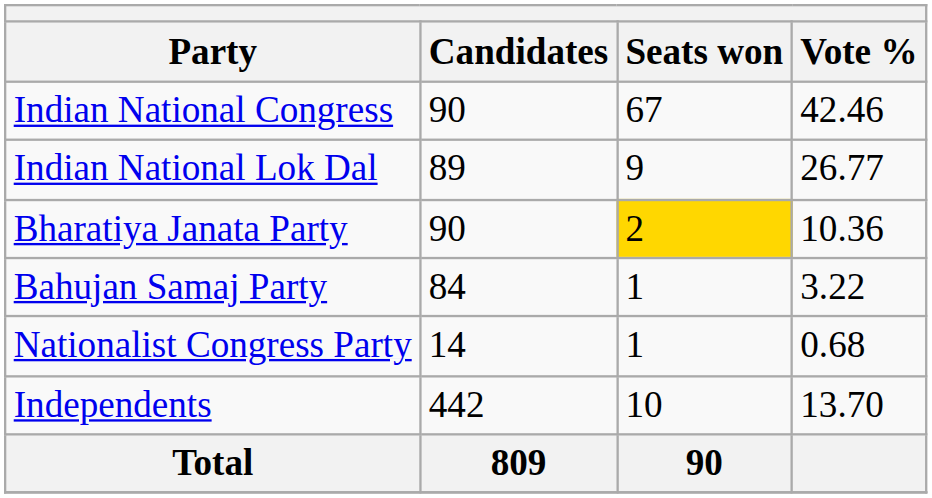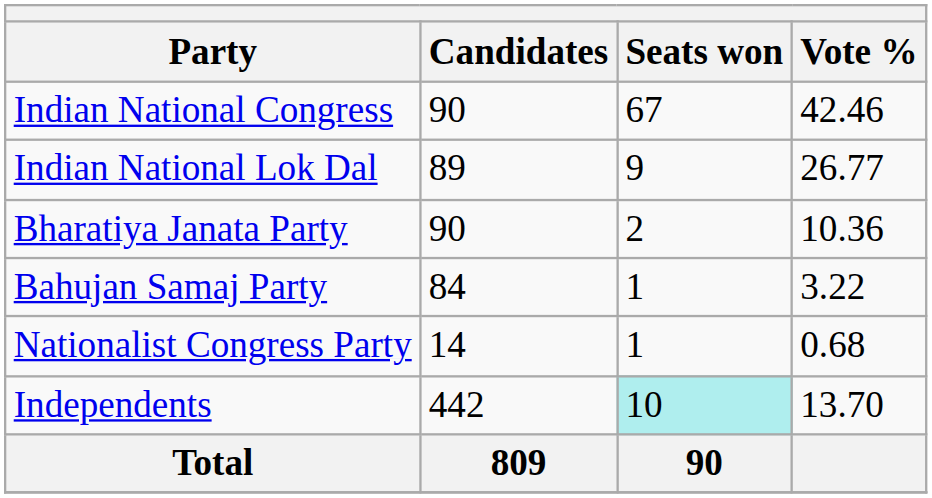(635, 227) gold background -> (635, 227) no background
(644, 404) no background -> (644, 404) paleturquoise background
